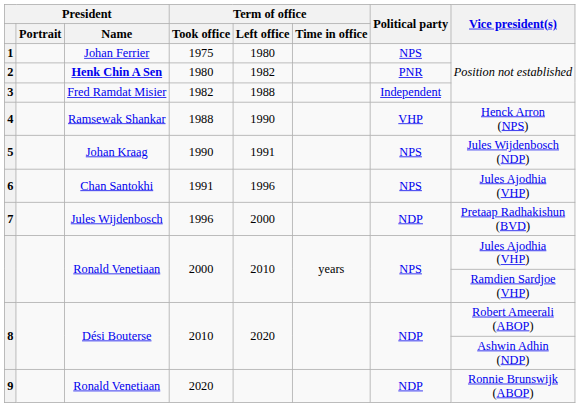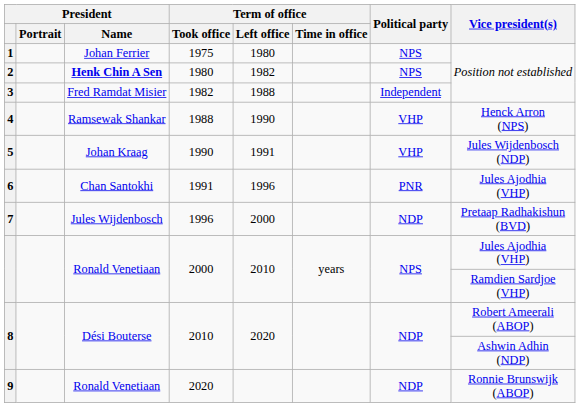(411, 72) PNR -> (411, 72) NPS
(411, 152) NPS -> (411, 152) VHP
(411, 185) NPS -> (411, 185) PNR
